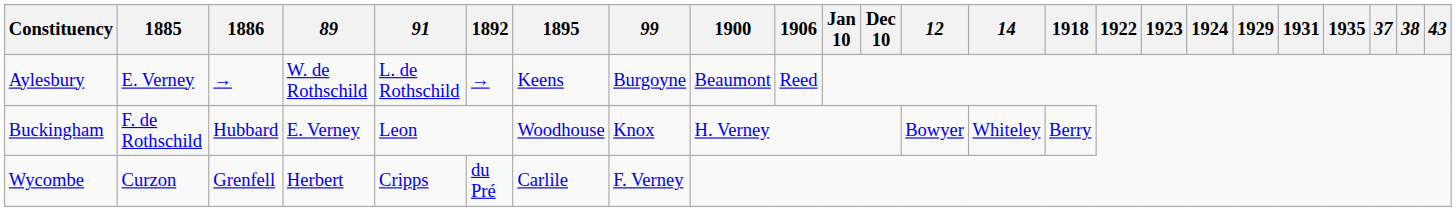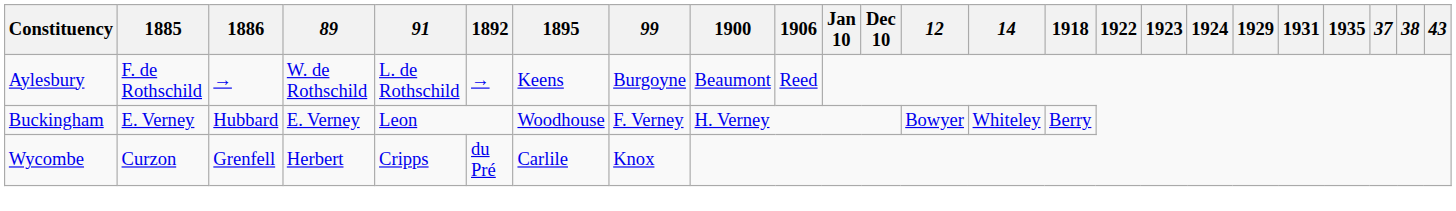(158, 79) E. Verney -> (162, 79) F. de Rothschild
(162, 130) F. de Rothschild -> (158, 119) E. Verney
(634, 130) Knox -> (648, 119) F. Verney
(648, 180) F. Verney -> (634, 159) Knox
